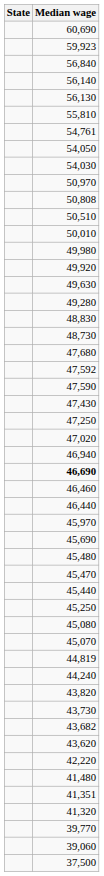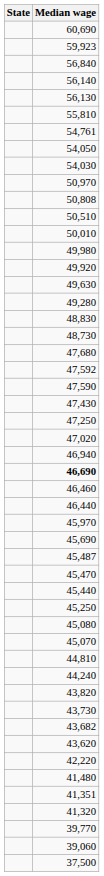(81, 557) 45,480 -> (81, 557) 45,487
(81, 659) 44,819 -> (81, 659) 44,810
